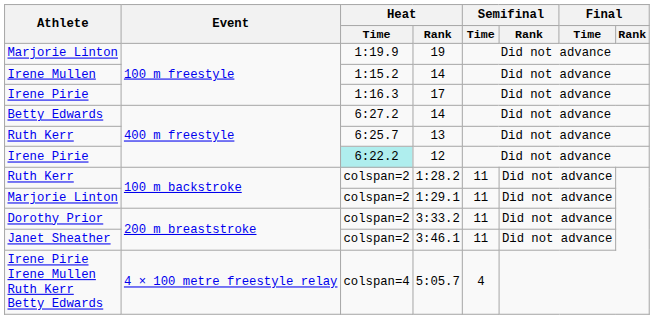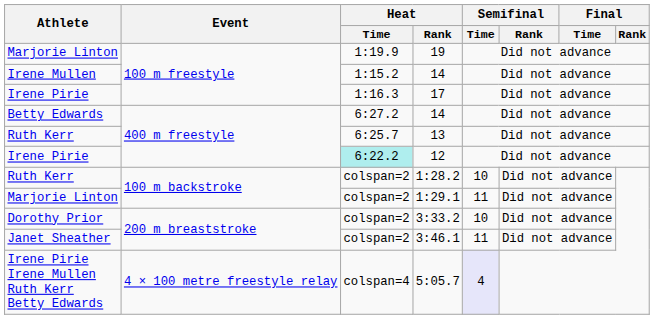(481, 177) 11 -> (481, 177) 10
(481, 219) 11 -> (481, 219) 10
(481, 282) no background -> (481, 282) lavender background
